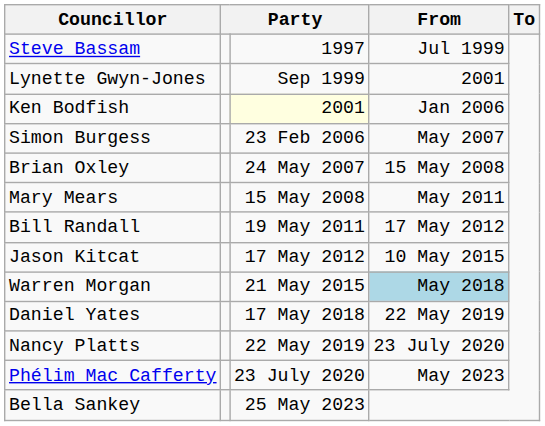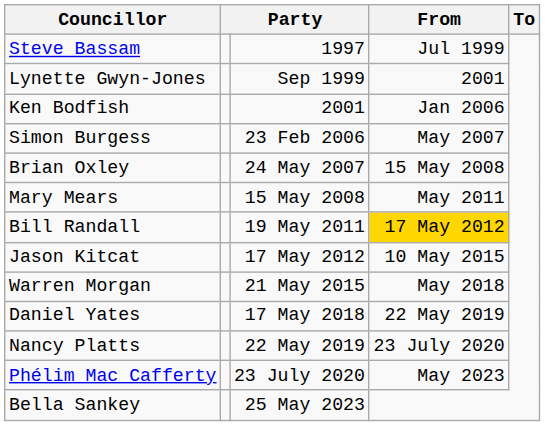(343, 109) lightyellow background -> (343, 109) no background
(445, 227) no background -> (445, 227) gold background
(461, 286) lightblue background -> (461, 286) no background
